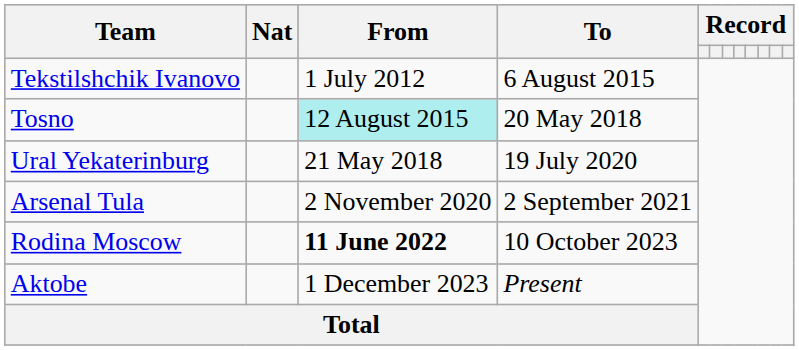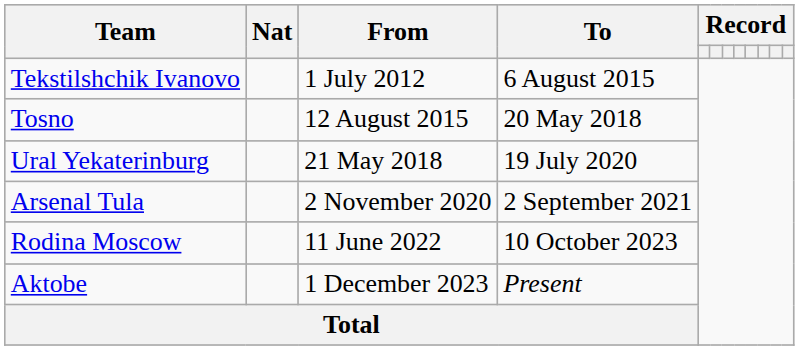(386, 119) paleturquoise background -> (386, 119) no background
(376, 242) bold -> (373, 242) normal
